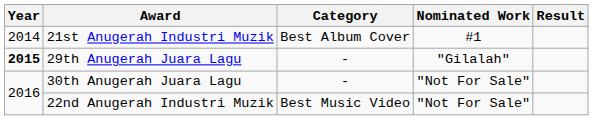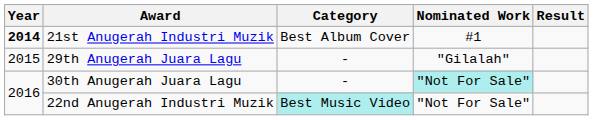(24, 38) normal -> (24, 38) bold
(24, 60) bold -> (24, 60) normal
(473, 82) no background -> (473, 82) paleturquoise background
(345, 104) no background -> (345, 104) paleturquoise background
